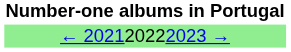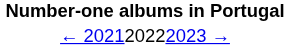(145, 36) lightgreen background -> (145, 36) no background
